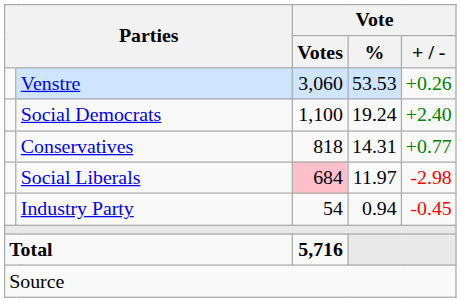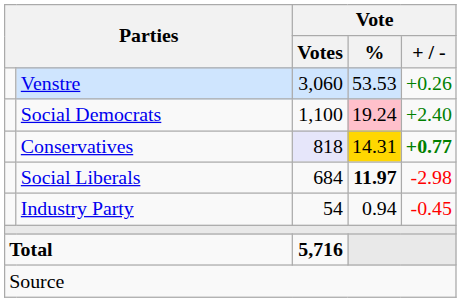(374, 114) no background -> (374, 114) pink background
(328, 146) no background -> (328, 146) lavender background
(374, 146) no background -> (374, 146) gold background
(429, 146) normal -> (429, 146) bold
(328, 177) pink background -> (328, 177) no background
(375, 177) normal -> (375, 177) bold
